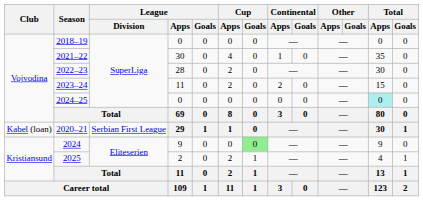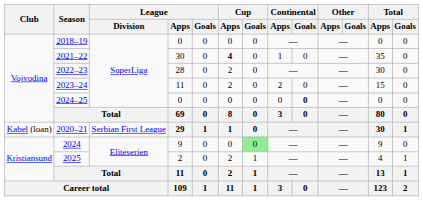(230, 56) normal -> (230, 56) bold
(305, 100) normal -> (305, 100) bold
(380, 100) paleturquoise background -> (380, 100) no background
